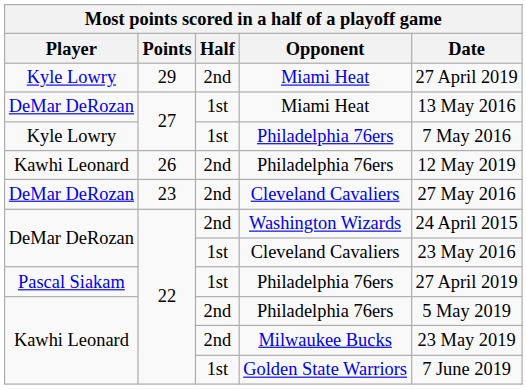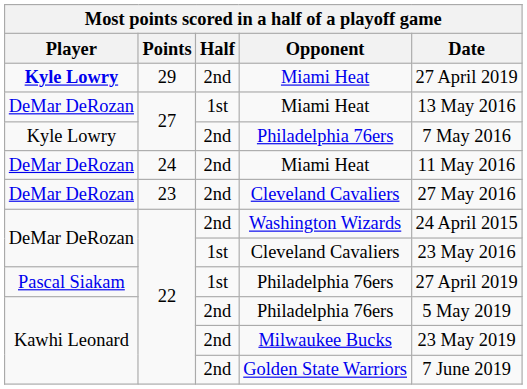(71, 77) normal -> (71, 77) bold
(217, 135) 1st -> (217, 135) 2nd
- row: (167, 164)
+ row: (167, 164)
(217, 369) 1st -> (217, 369) 2nd
